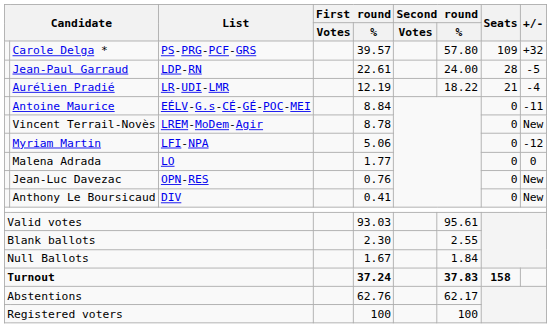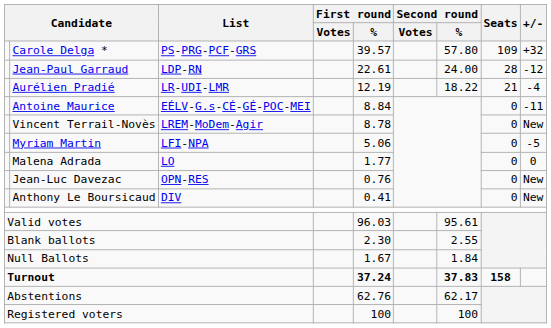(533, 69) -5 -> (533, 69) -12
(533, 143) -12 -> (533, 143) -5
(374, 222) 93.03 -> (374, 222) 96.03
